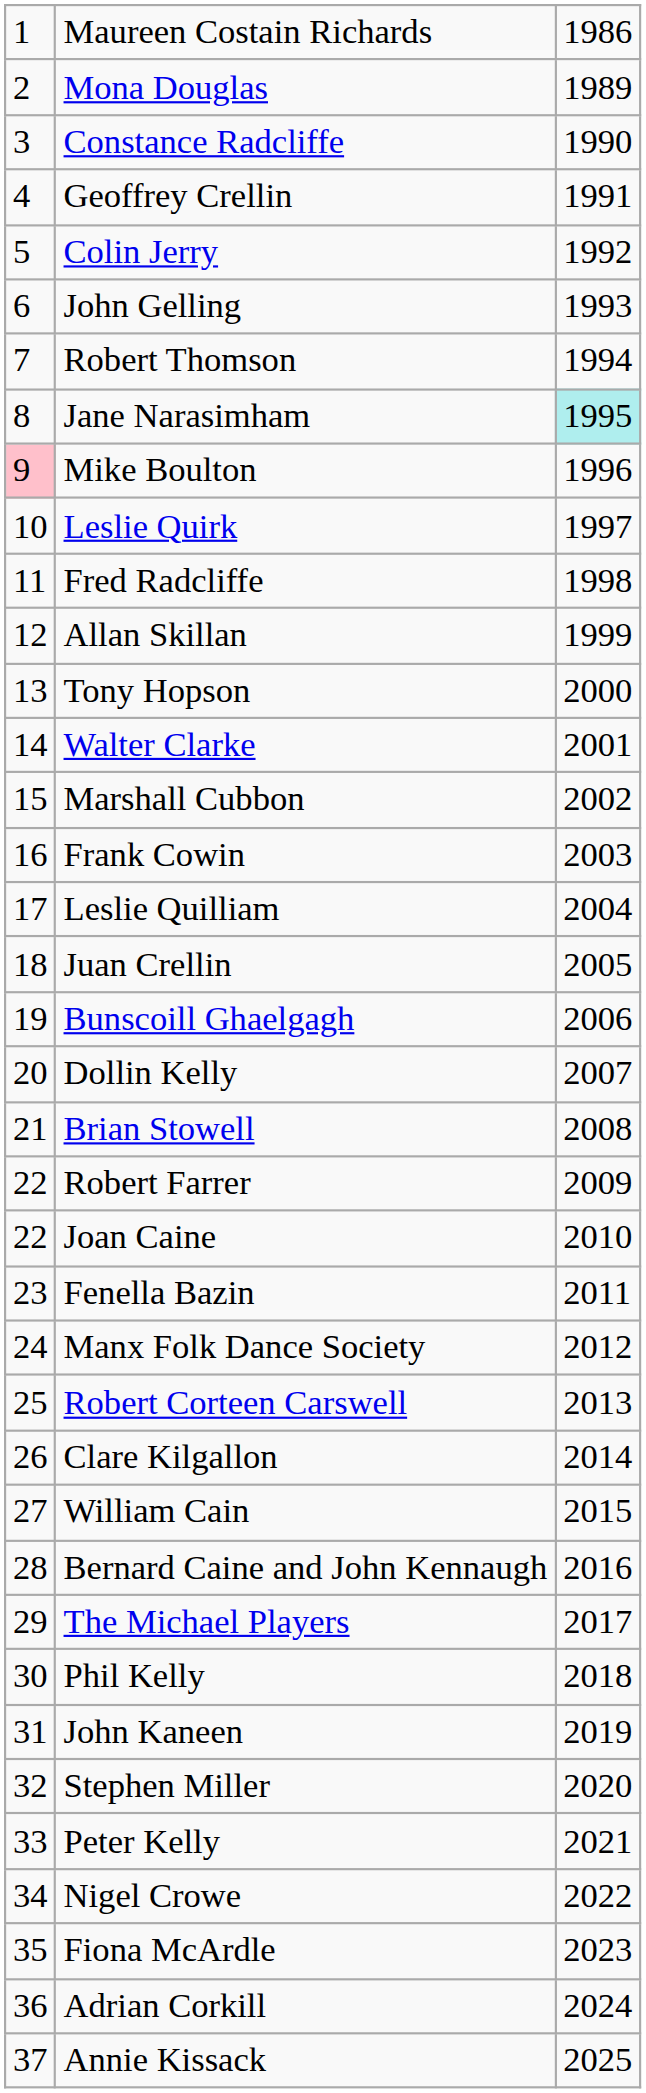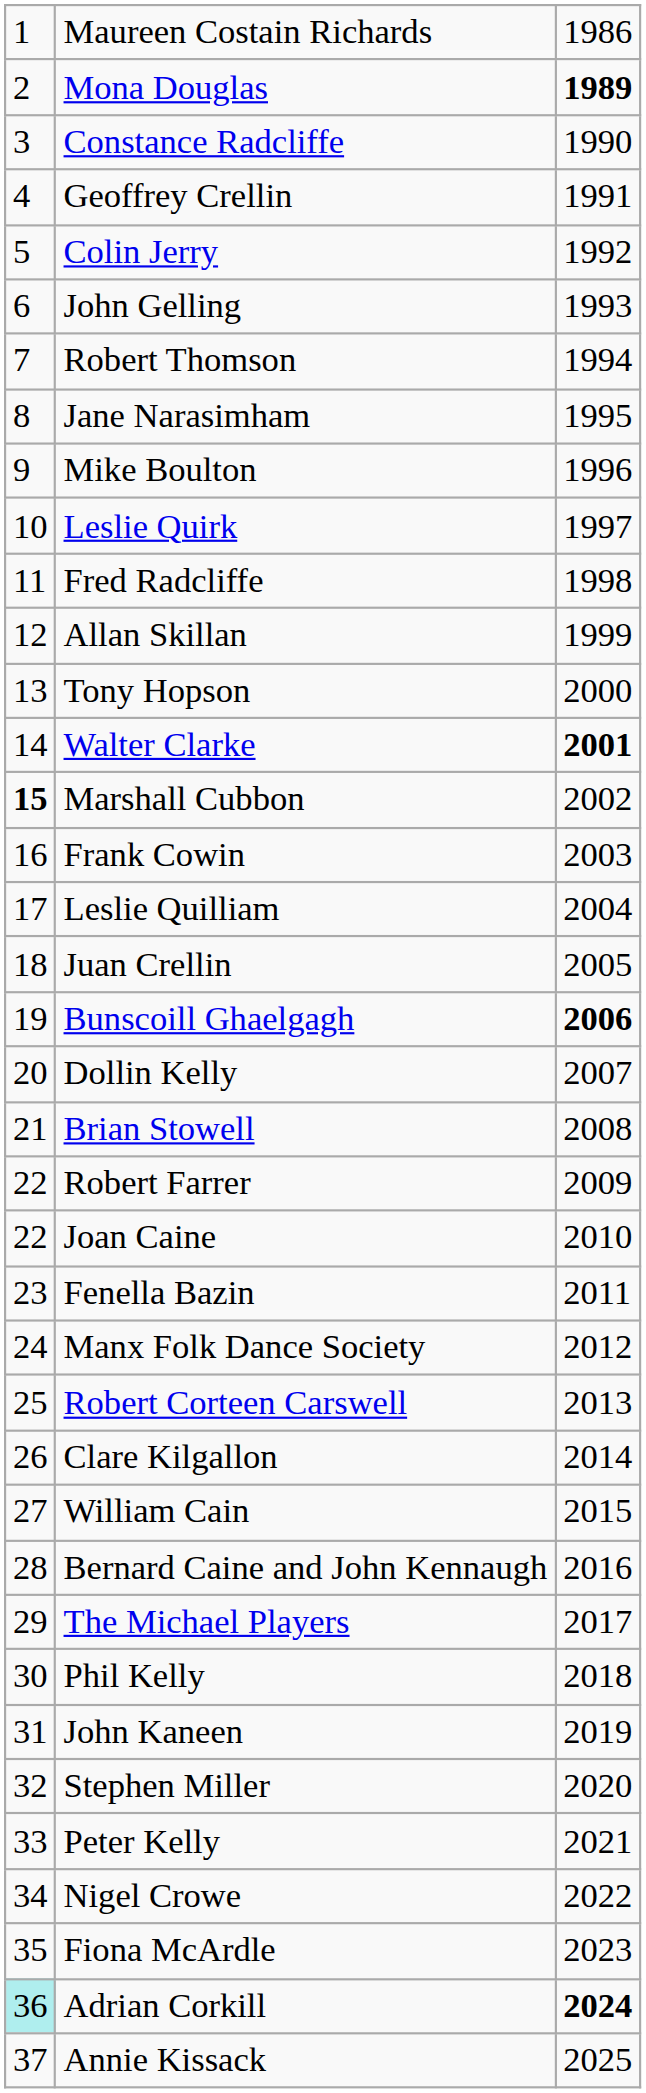(598, 86) normal -> (598, 86) bold
(598, 415) paleturquoise background -> (598, 415) no background
(22, 470) pink background -> (22, 470) no background
(598, 744) normal -> (598, 744) bold
(30, 799) normal -> (30, 799) bold
(598, 1018) normal -> (598, 1018) bold
(30, 2005) no background -> (30, 2005) paleturquoise background
(598, 2005) normal -> (598, 2005) bold
